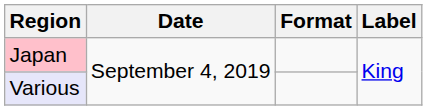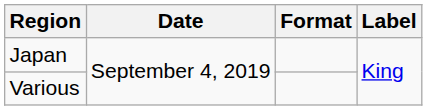(38, 54) pink background -> (38, 54) no background
(45, 88) lavender background -> (45, 88) no background
